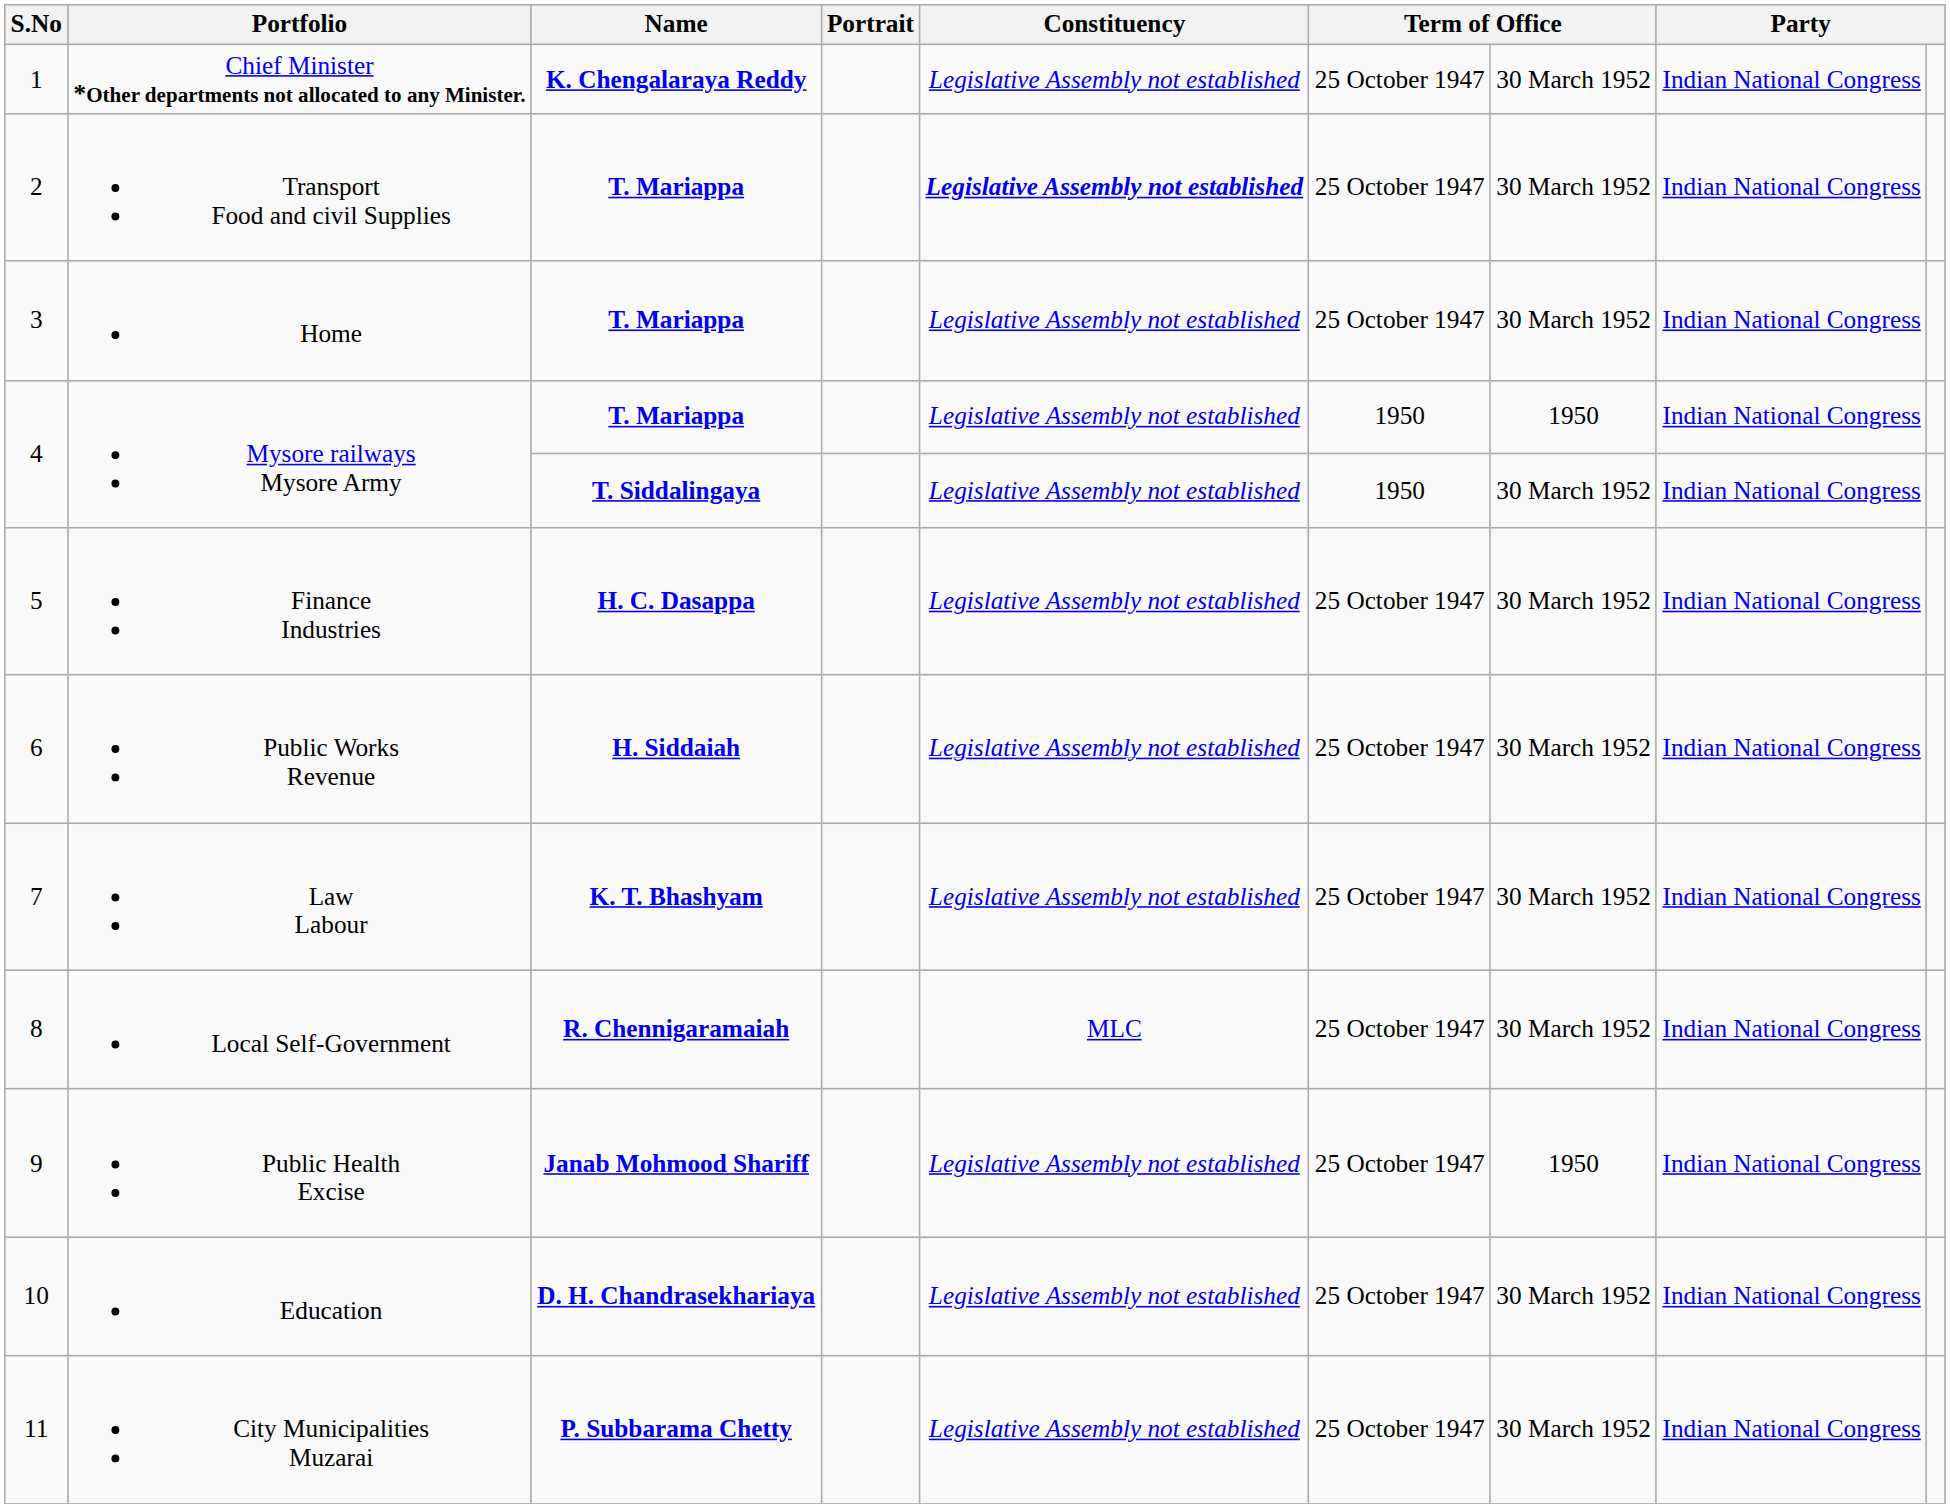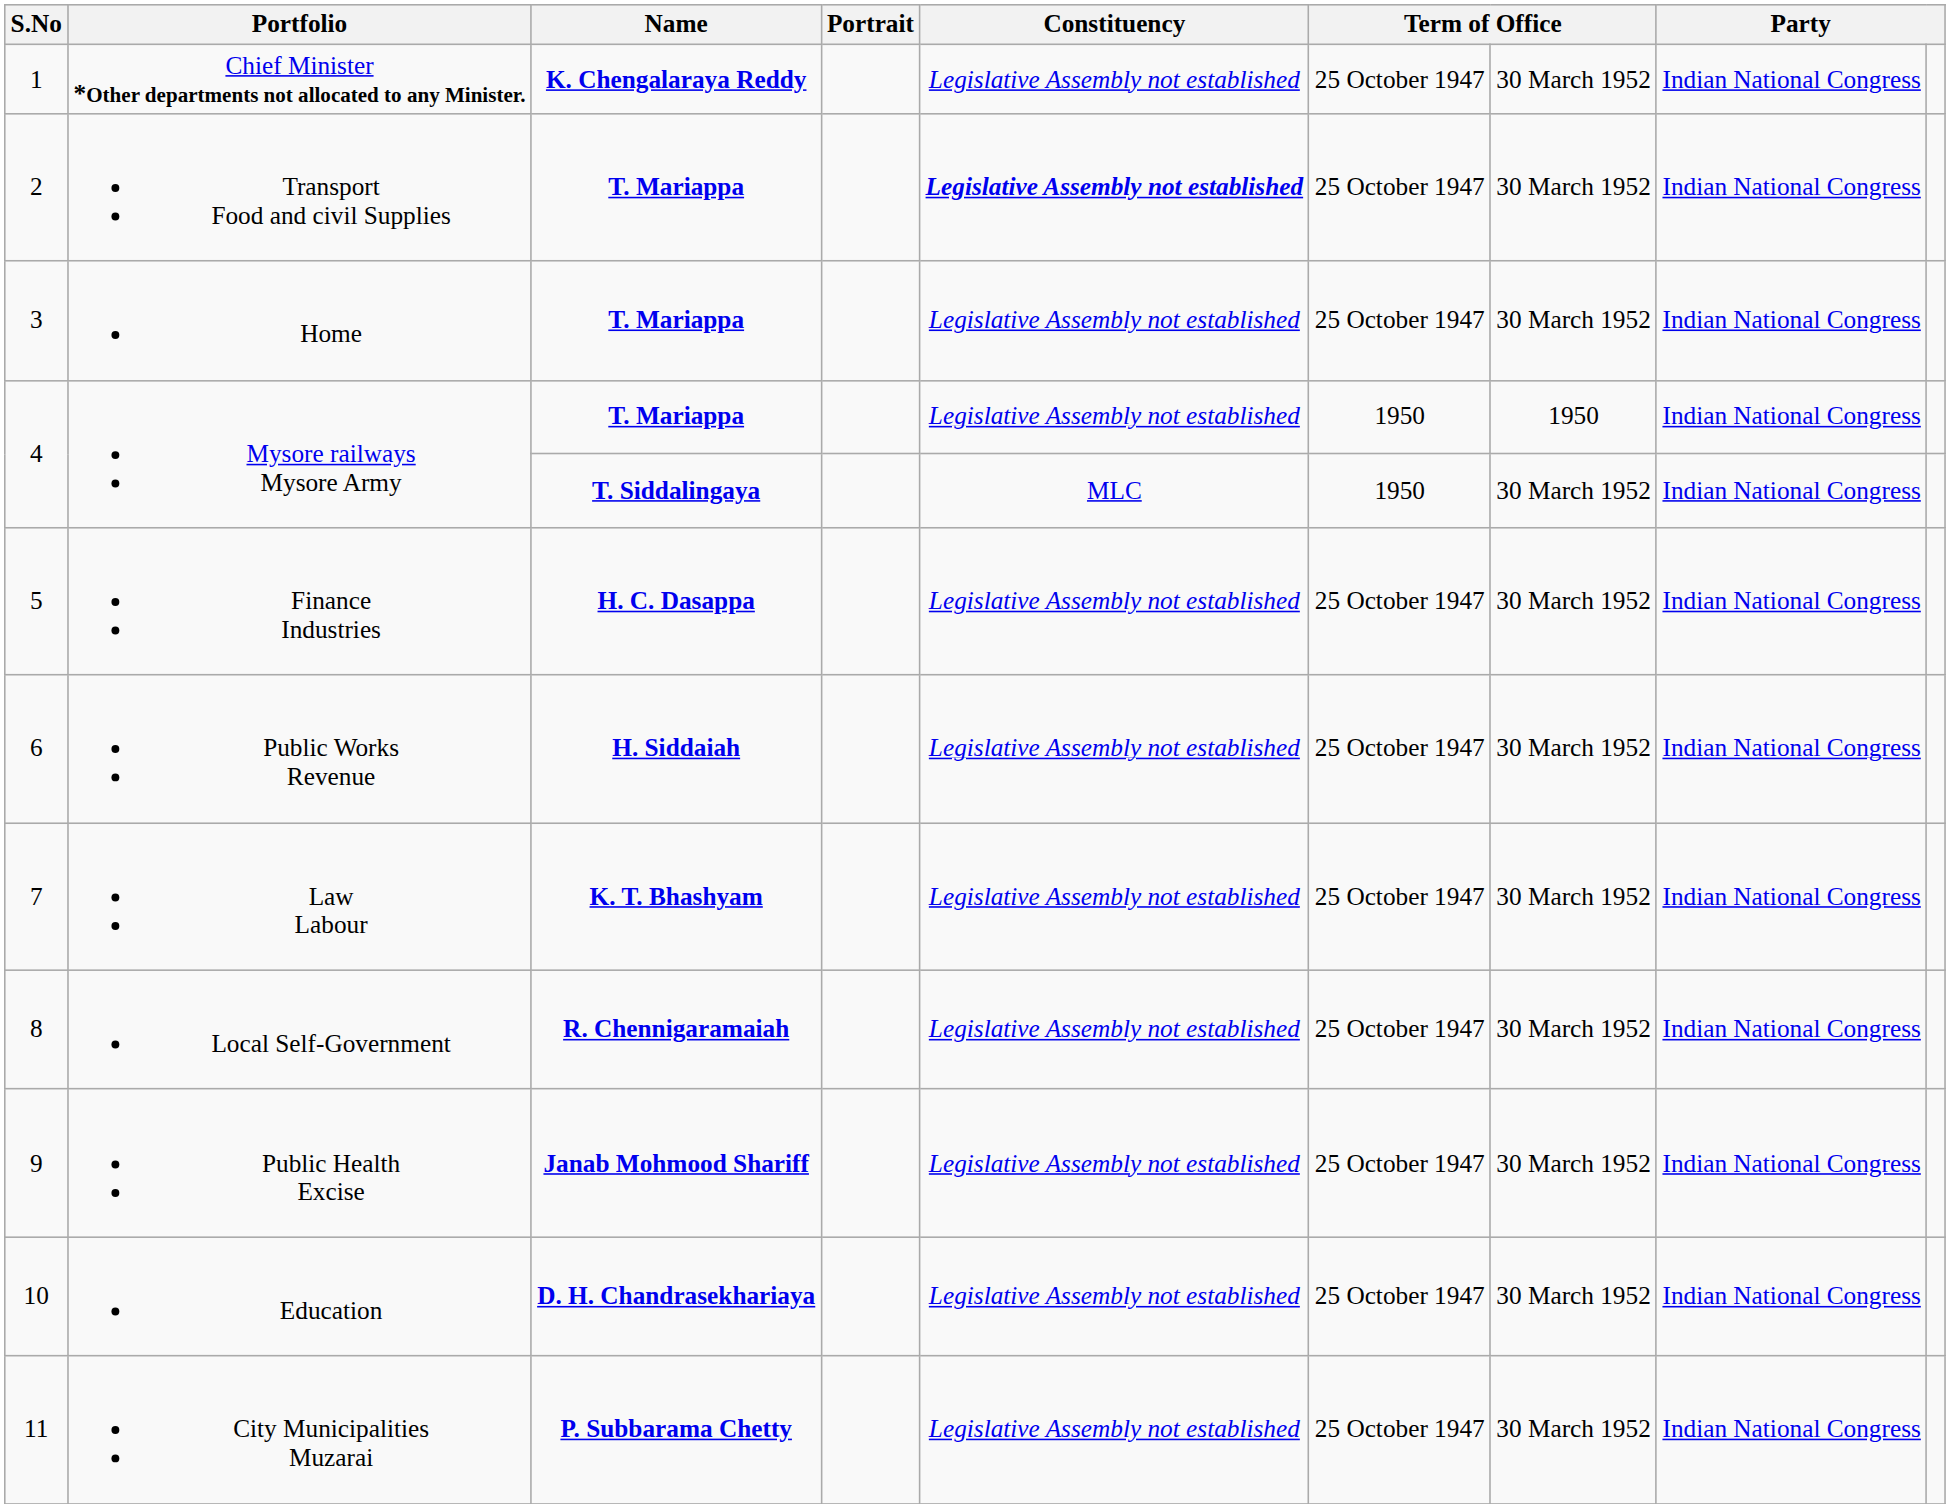(1114, 490) Legislative Assembly not established -> (1114, 490) MLC
(1114, 1029) MLC -> (1114, 1029) Legislative Assembly not established
(1574, 1162) 1950 -> (1574, 1162) 30 March 1952
